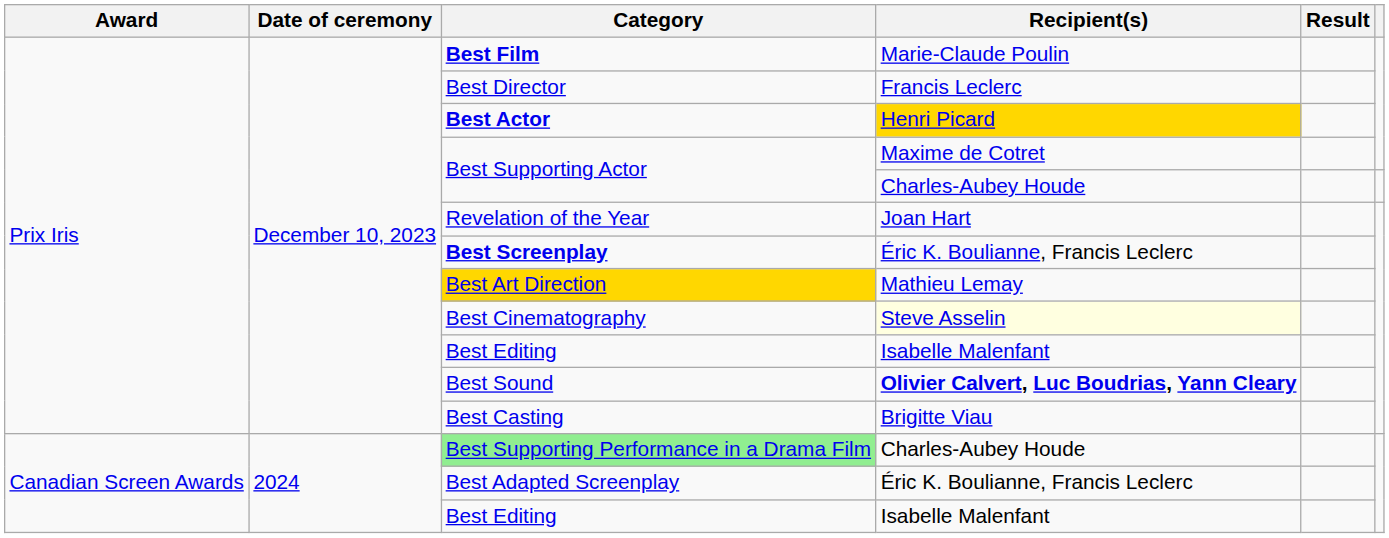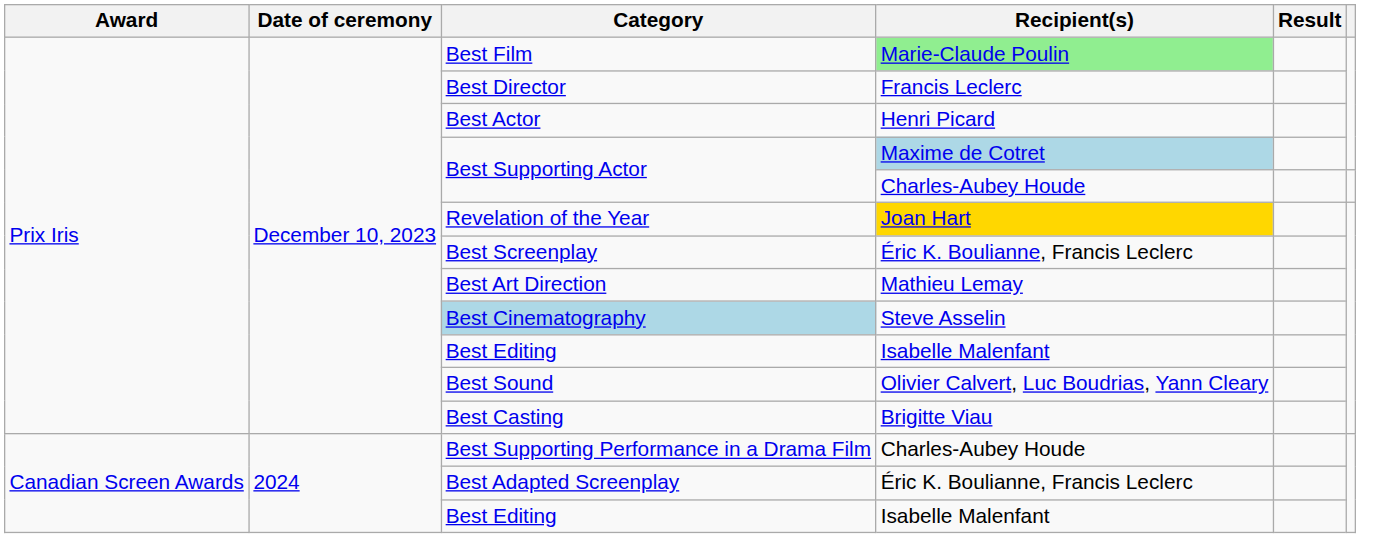(492, 53) bold -> (489, 53) normal
(975, 53) no background -> (975, 53) lightgreen background
(498, 119) bold -> (493, 119) normal
(938, 119) gold background -> (938, 119) no background
(963, 152) no background -> (963, 152) lightblue background
(926, 218) no background -> (926, 218) gold background
(527, 251) bold -> (521, 251) normal
(526, 284) gold background -> (526, 284) no background
(546, 317) no background -> (546, 317) lightblue background
(943, 317) lightyellow background -> (943, 317) no background
(1089, 383) bold -> (1075, 383) normal
(658, 449) lightgreen background -> (658, 449) no background
